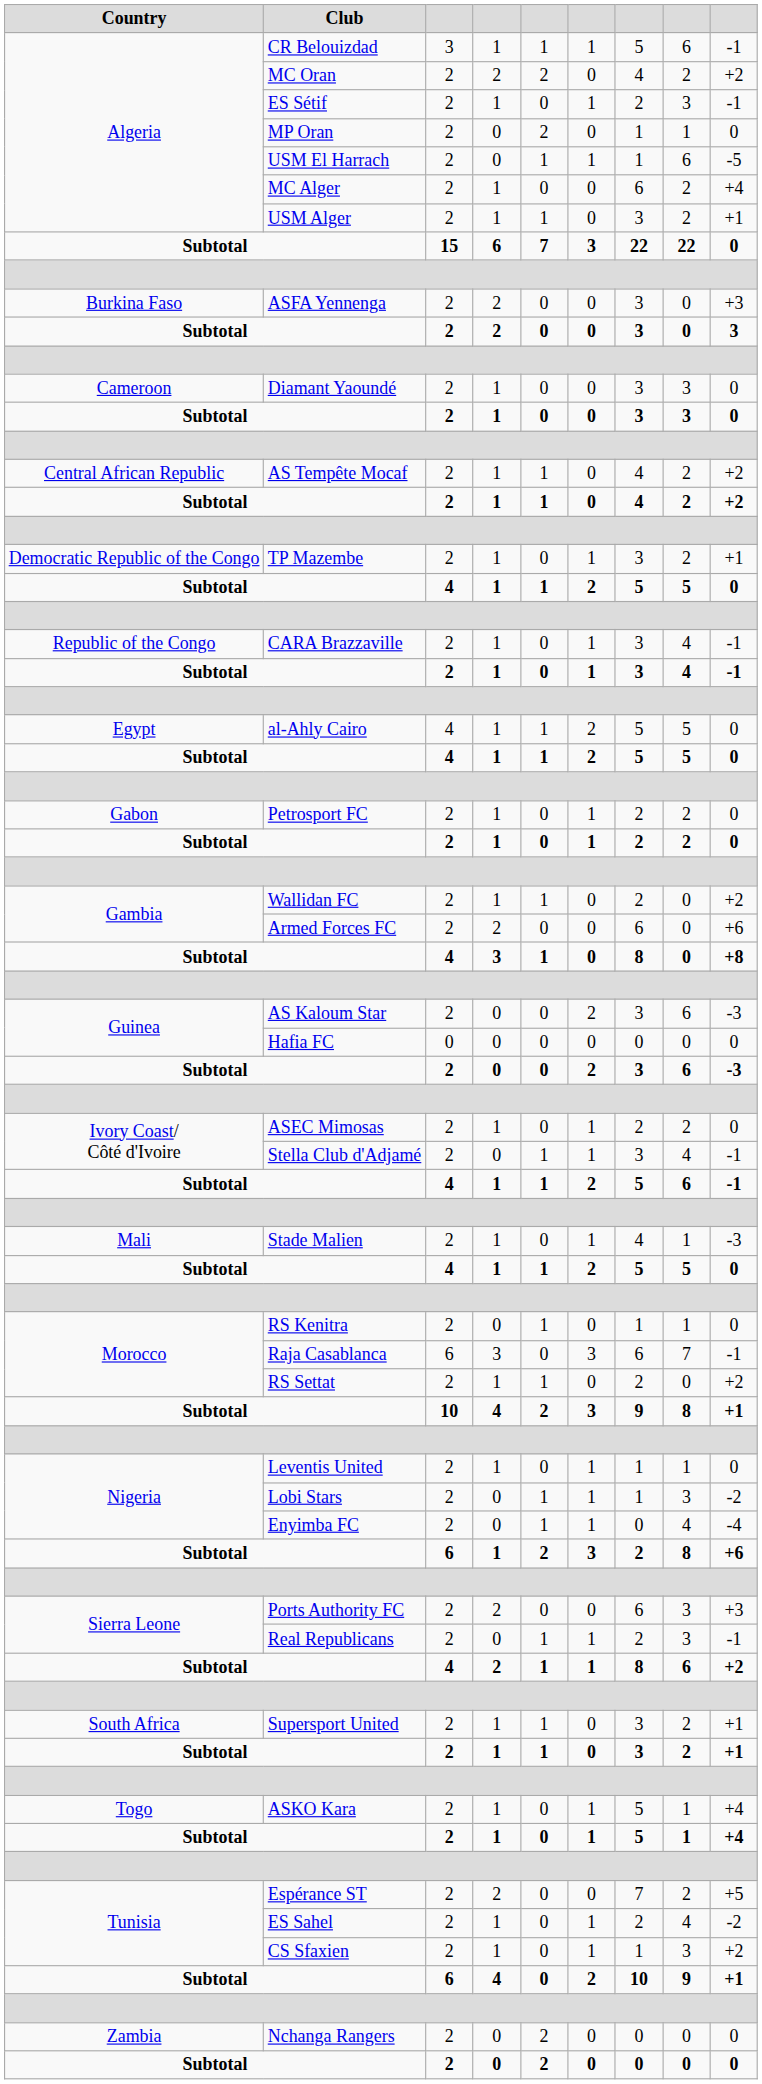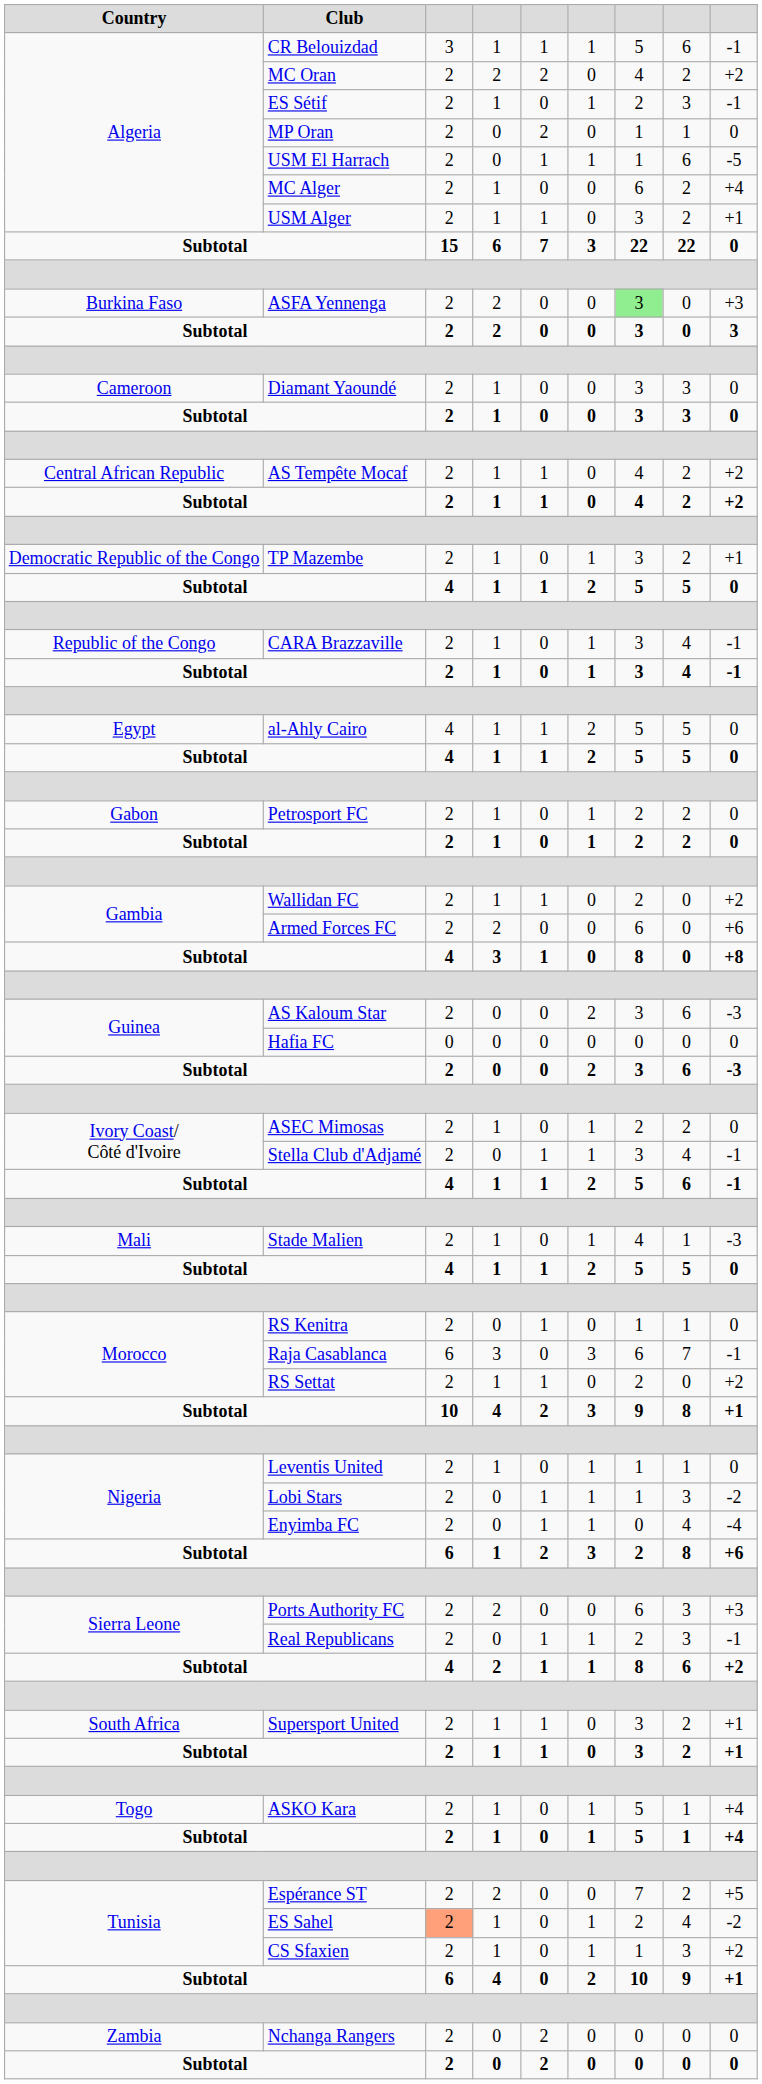(639, 302) no background -> (639, 302) lightgreen background
(449, 1922) no background -> (449, 1922) lightsalmon background
